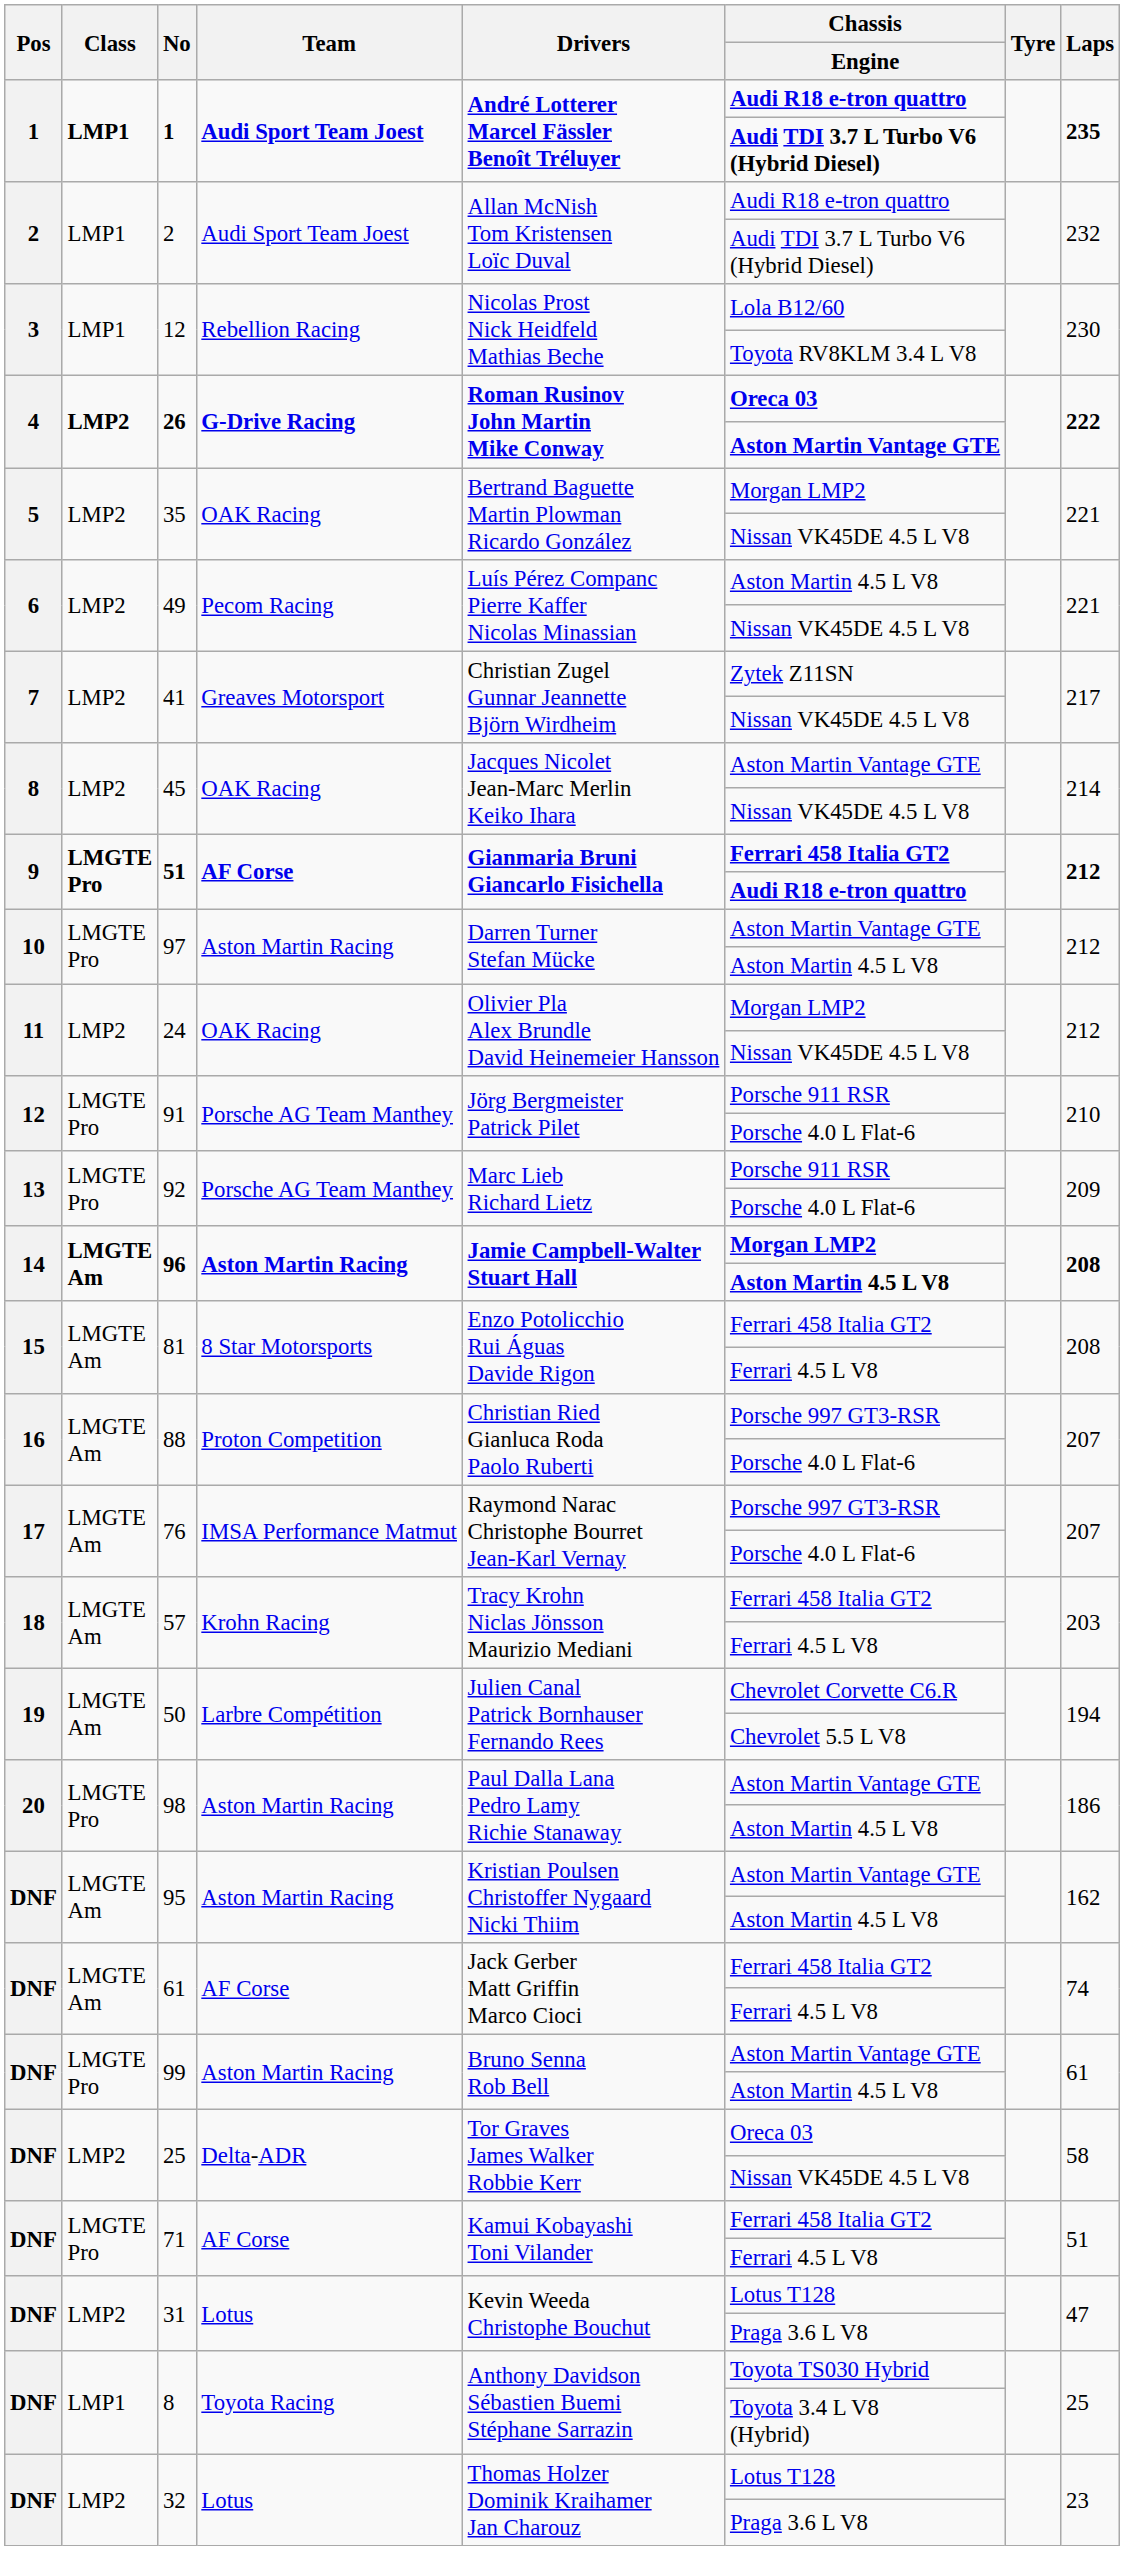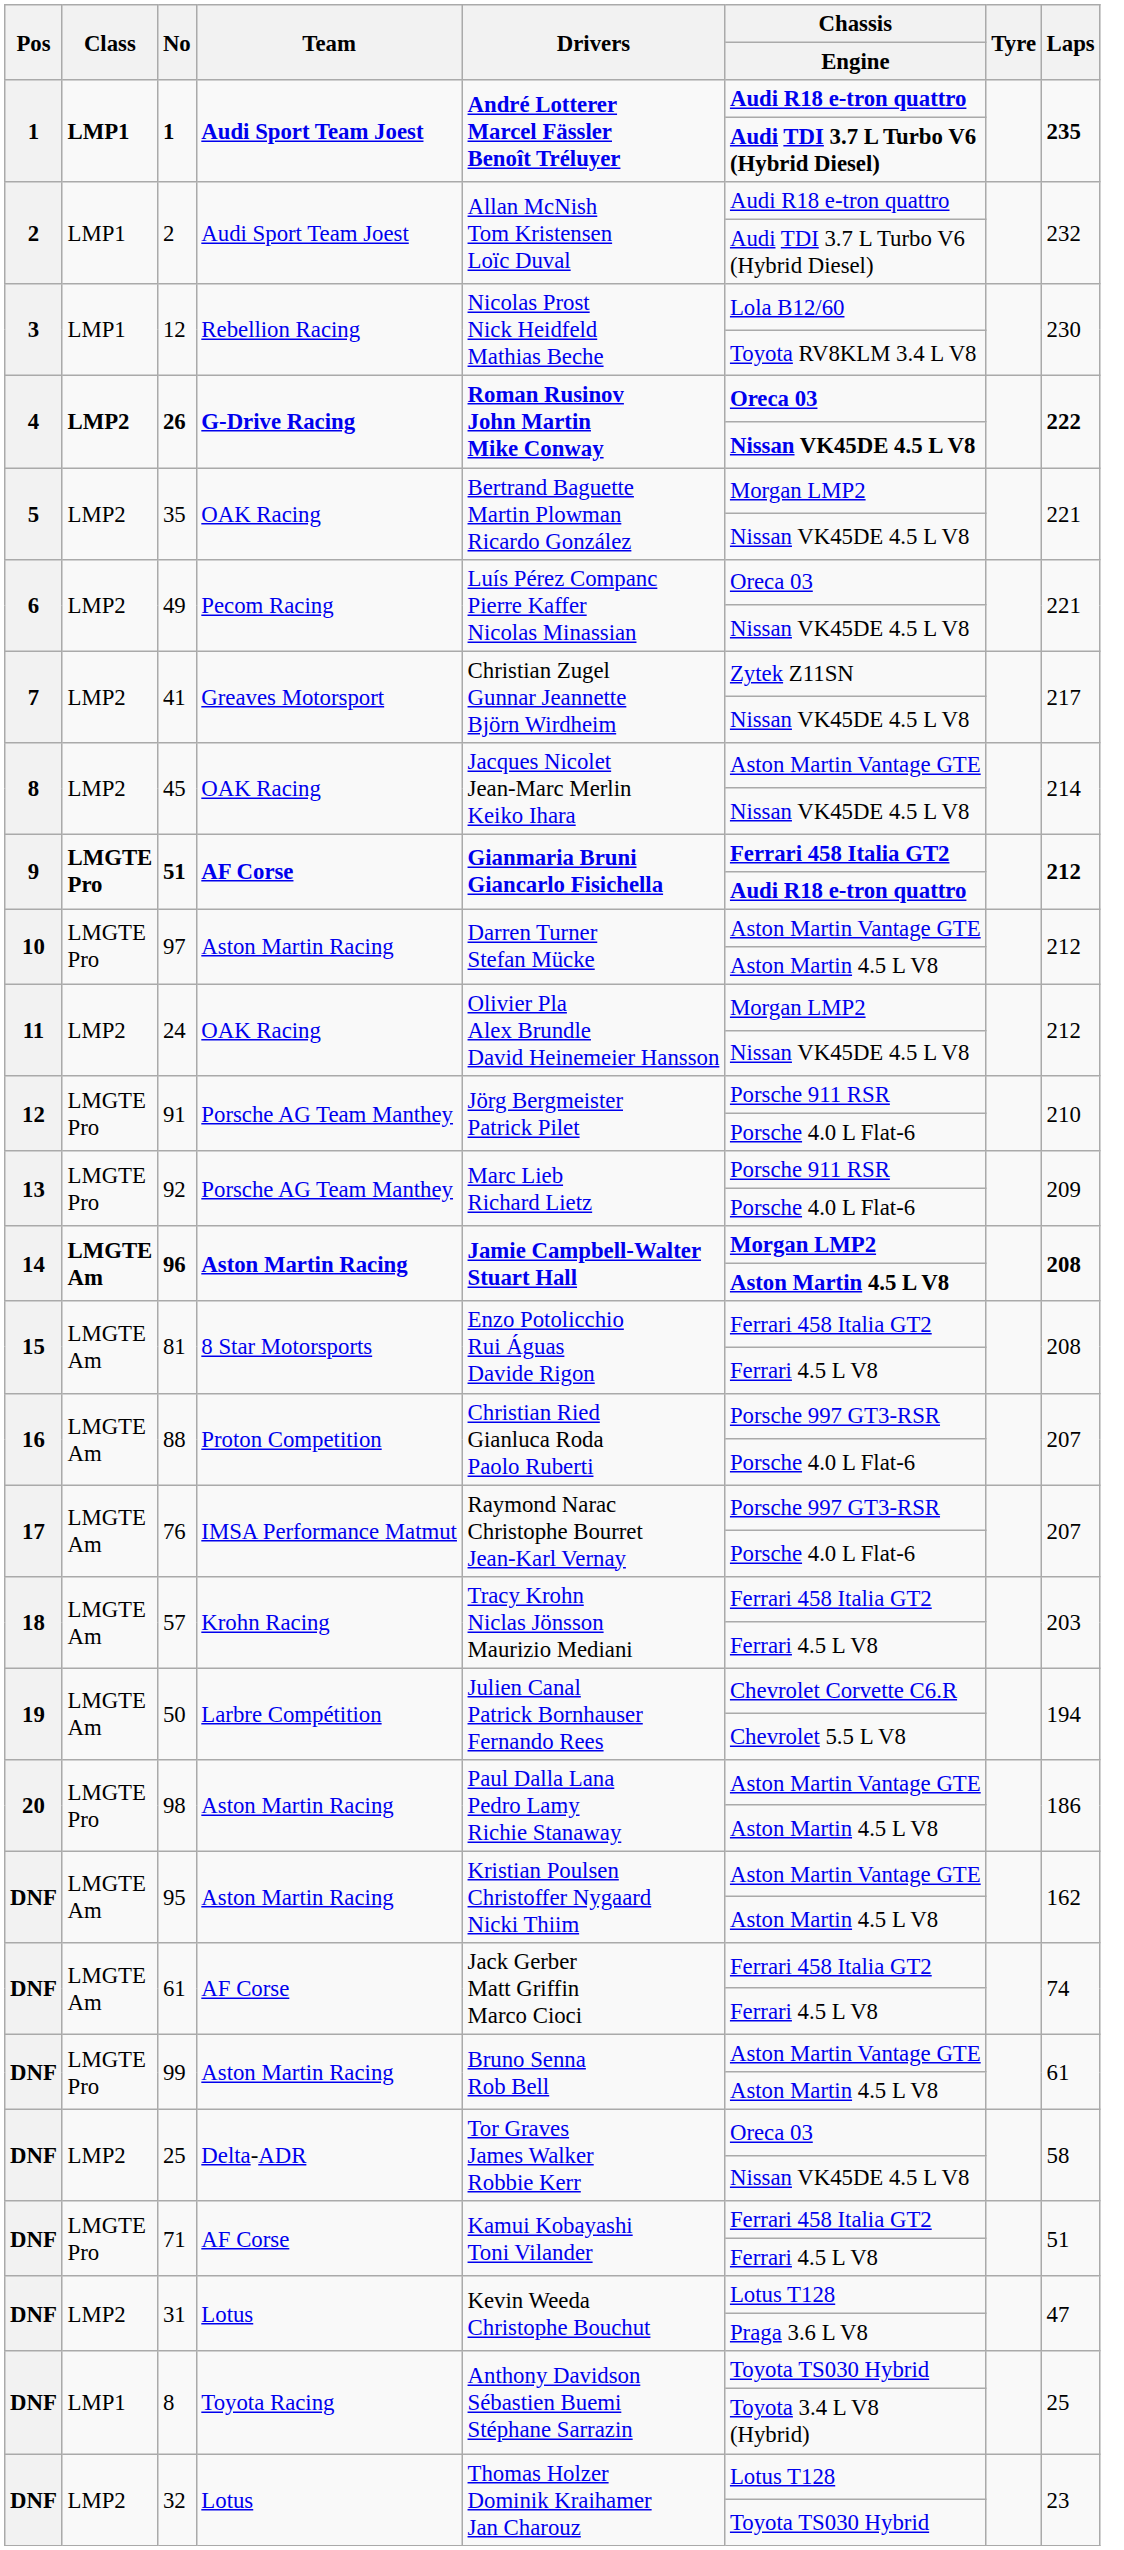(865, 444) Aston Martin Vantage GTE -> (853, 444) Nissan VK45DE 4.5 L V8
(834, 581) Aston Martin 4.5 L V8 -> (771, 581) Oreca 03
(799, 2522) Praga 3.6 L V8 -> (830, 2522) Toyota TS030 Hybrid
